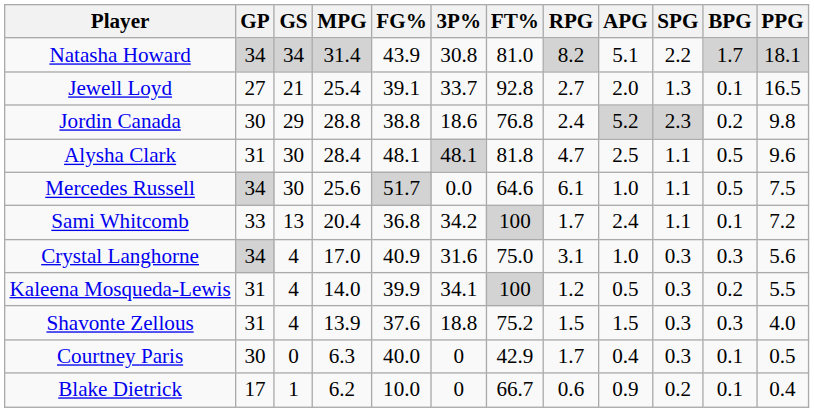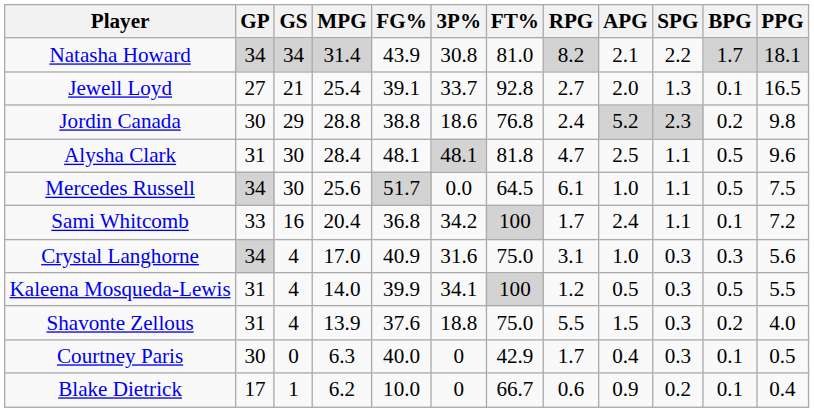(625, 54) 5.1 -> (625, 54) 2.1
(515, 188) 64.6 -> (515, 188) 64.5
(294, 222) 13 -> (294, 222) 16
(730, 289) 0.2 -> (730, 289) 0.5
(515, 322) 75.2 -> (515, 322) 75.0
(571, 322) 1.5 -> (571, 322) 5.5
(730, 322) 0.3 -> (730, 322) 0.2
